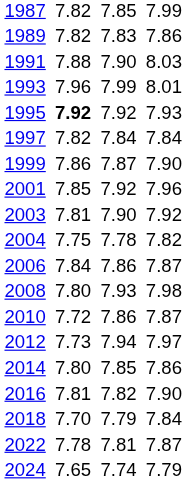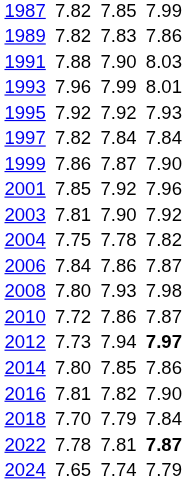(73, 112) bold -> (73, 112) normal
(164, 342) normal -> (164, 342) bold
(164, 444) normal -> (164, 444) bold
